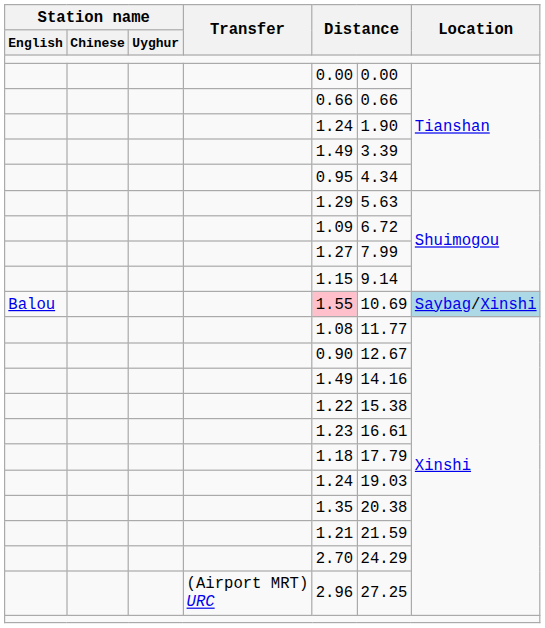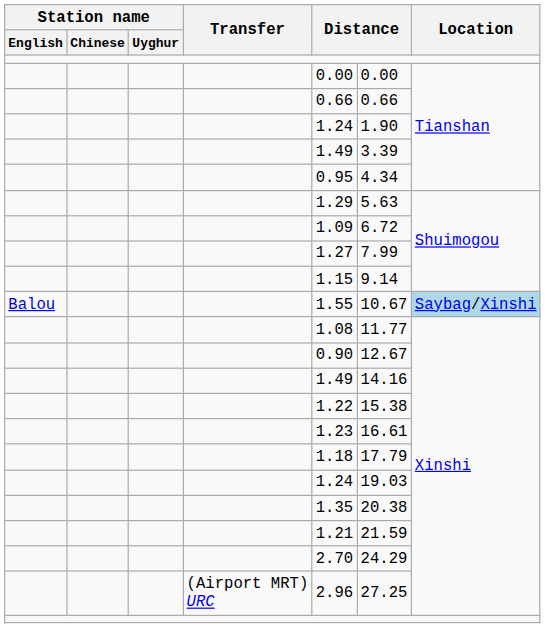(334, 304) pink background -> (334, 304) no background
(384, 304) 10.69 -> (384, 304) 10.67
